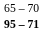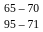(22, 24) bold -> (22, 24) normal
